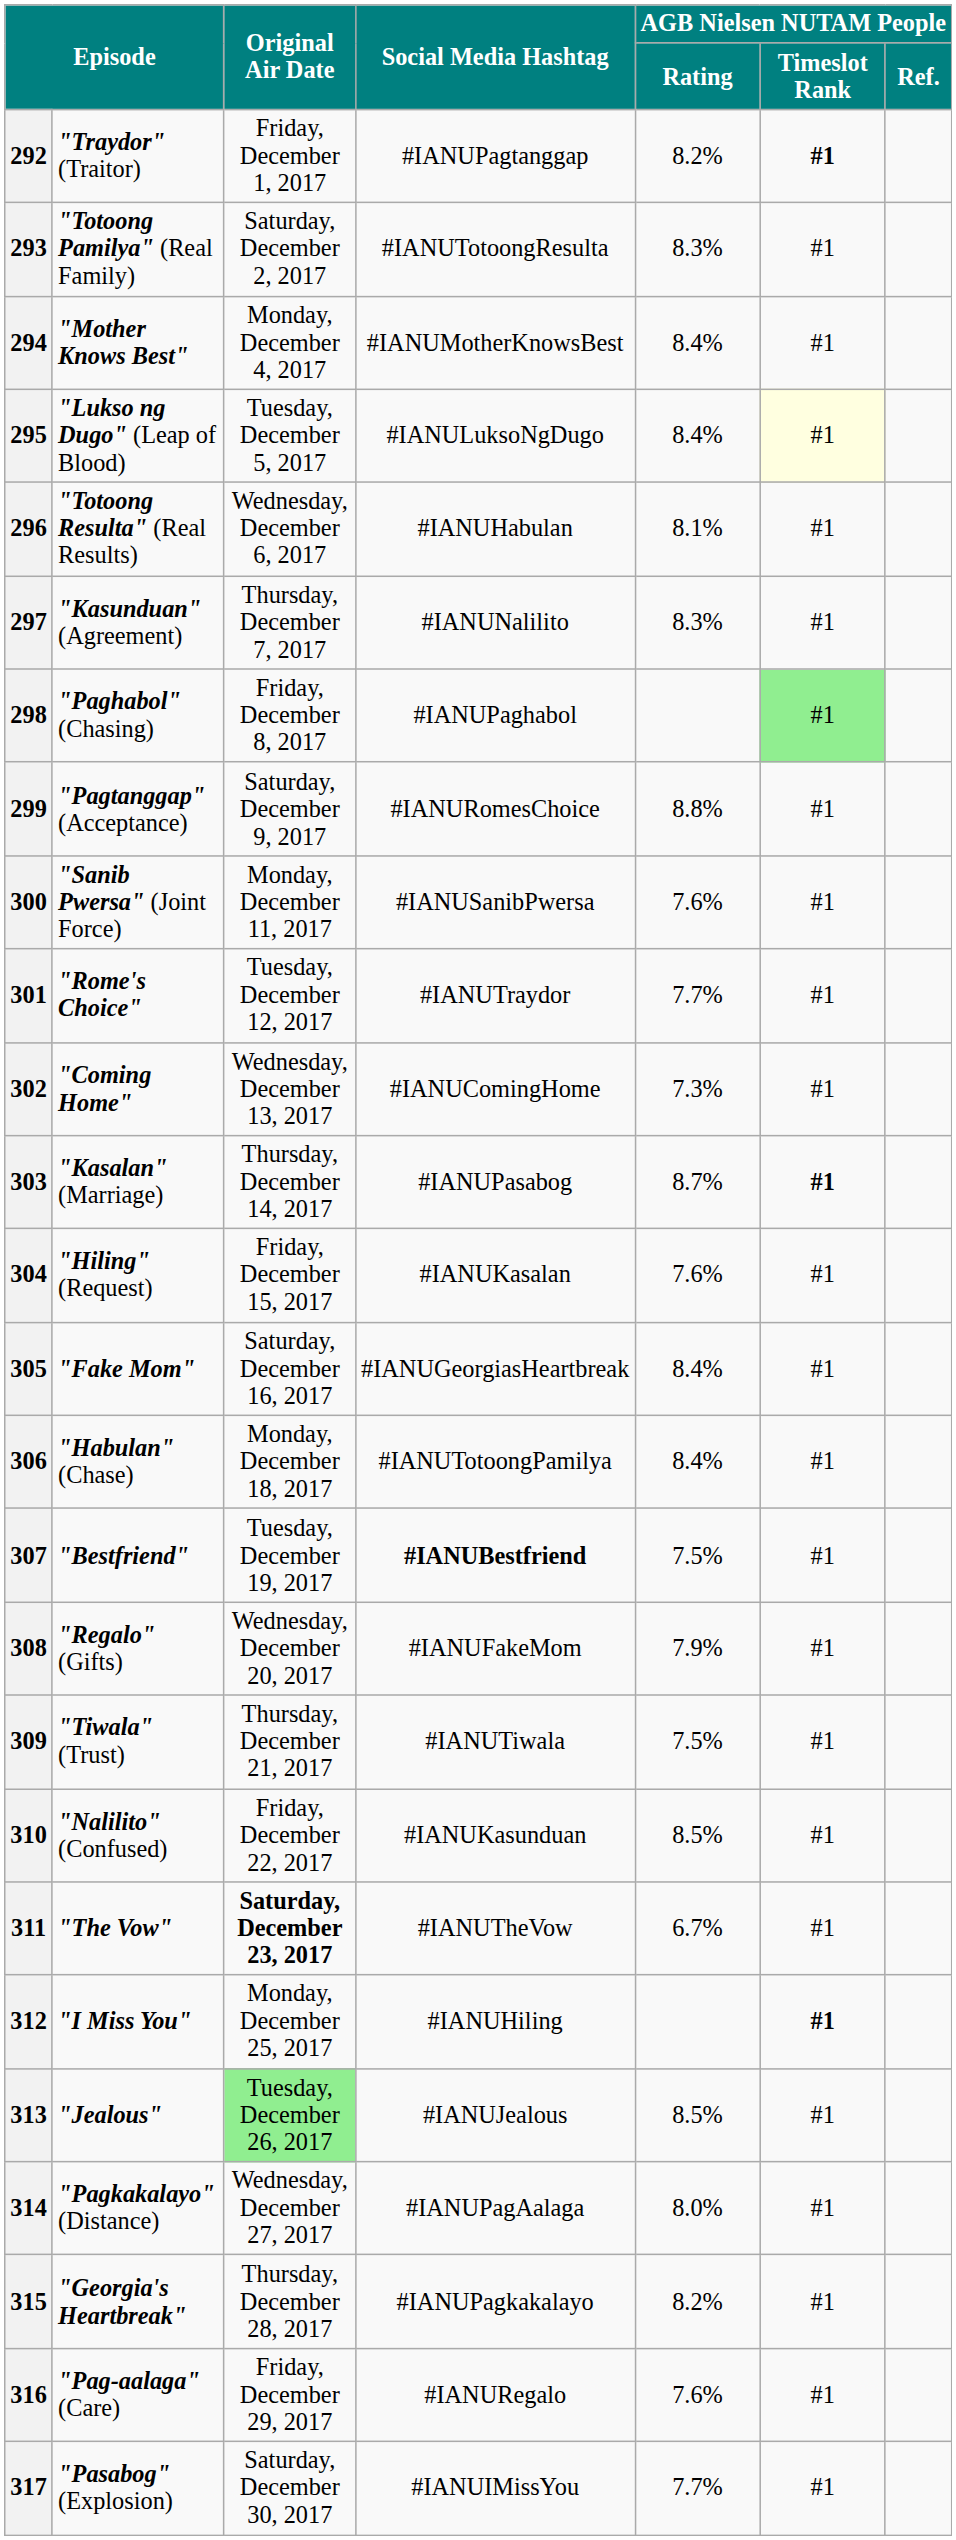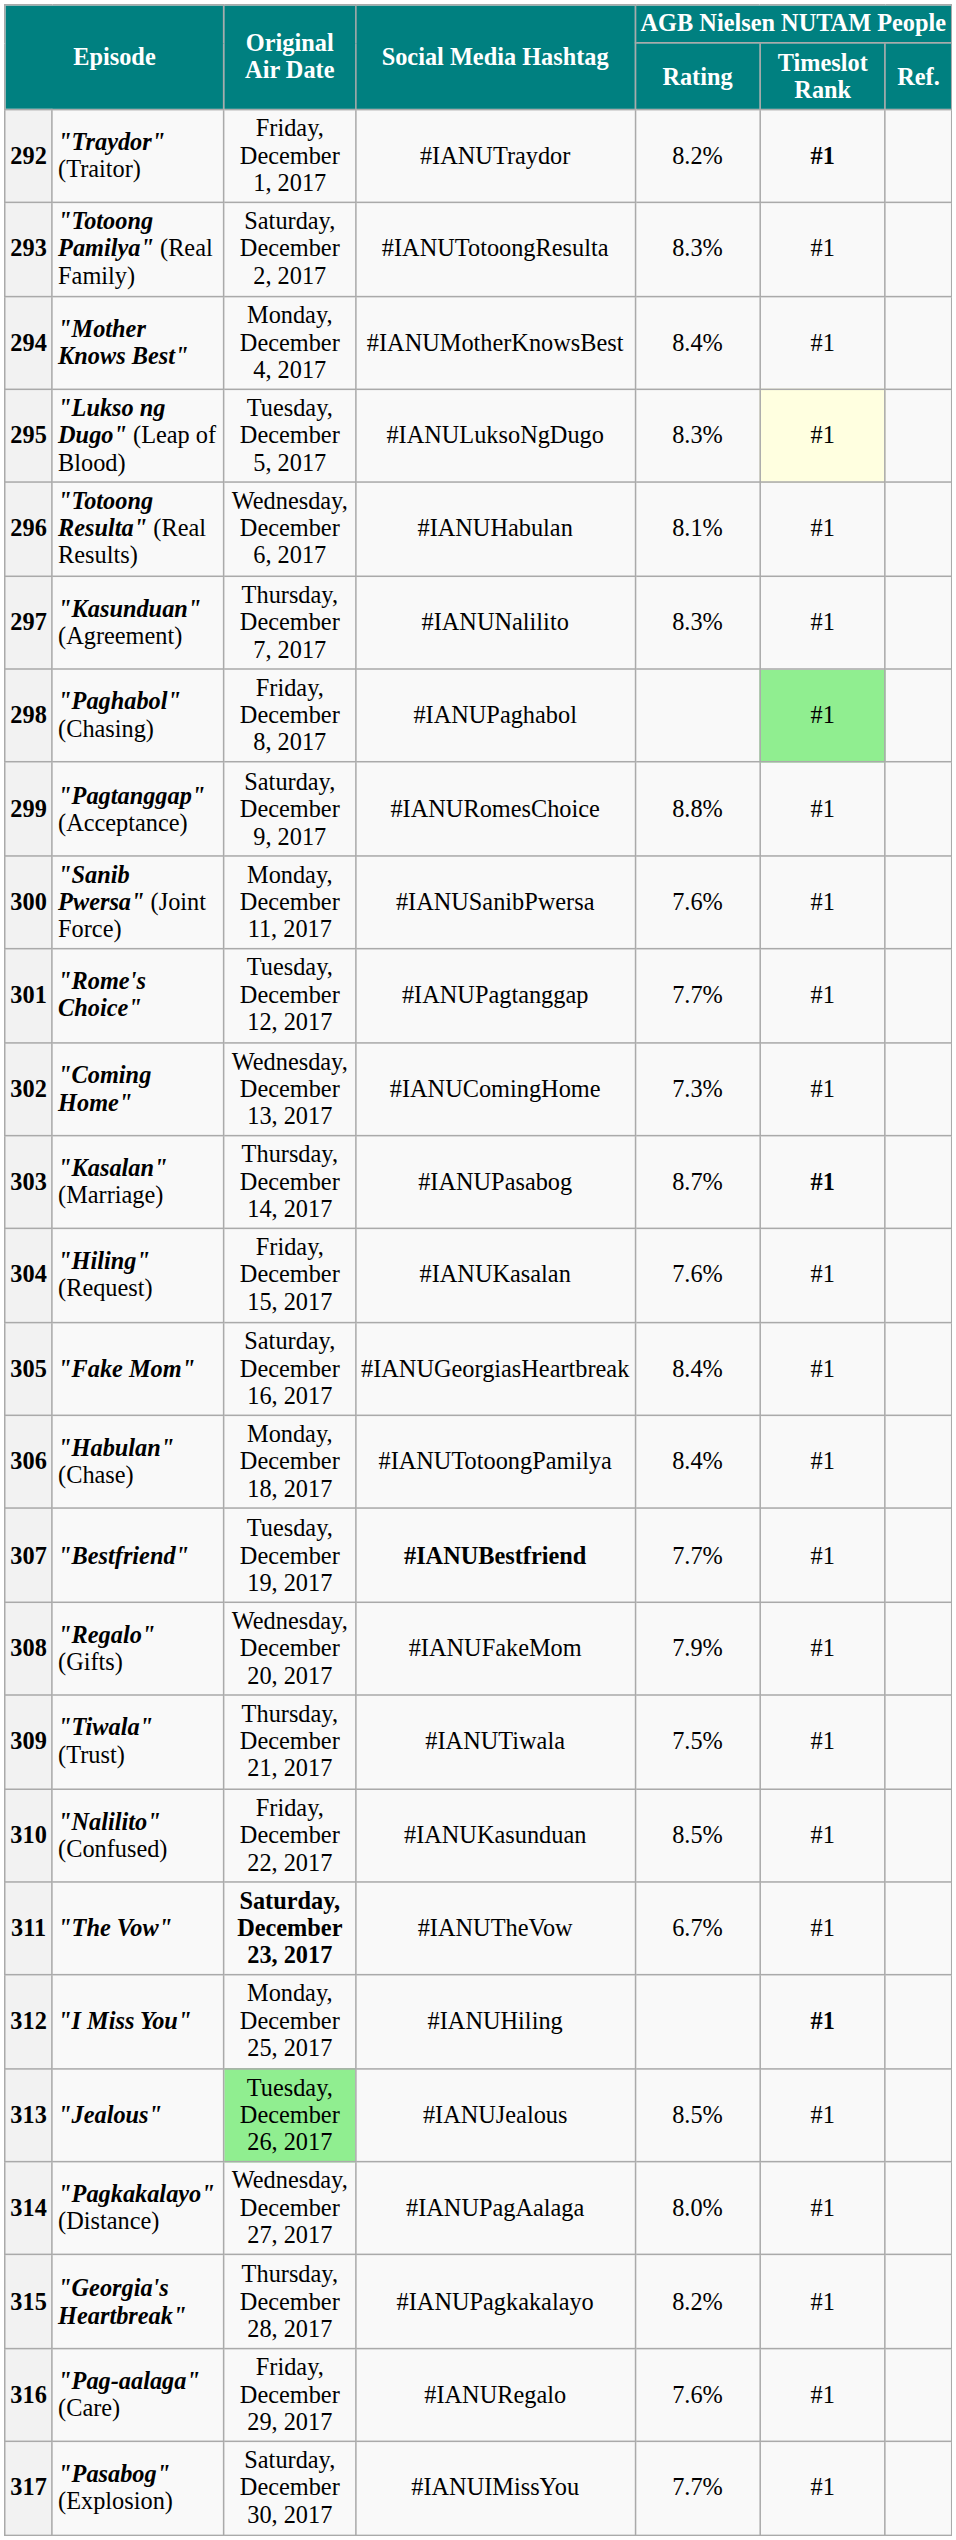(495, 155) #IANUPagtanggap -> (495, 155) #IANUTraydor
(698, 435) 8.4% -> (698, 435) 8.3%
(495, 995) #IANUTraydor -> (495, 995) #IANUPagtanggap
(698, 1554) 7.5% -> (698, 1554) 7.7%
